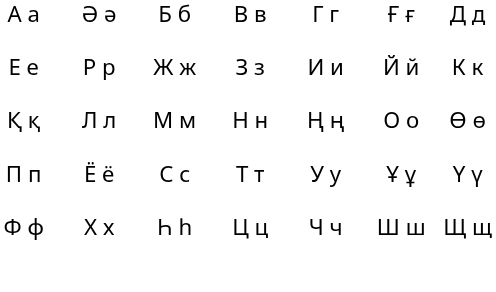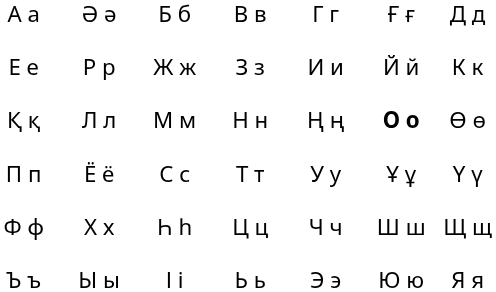(401, 120) normal -> (401, 120) bold
+ row: (24, 280)
